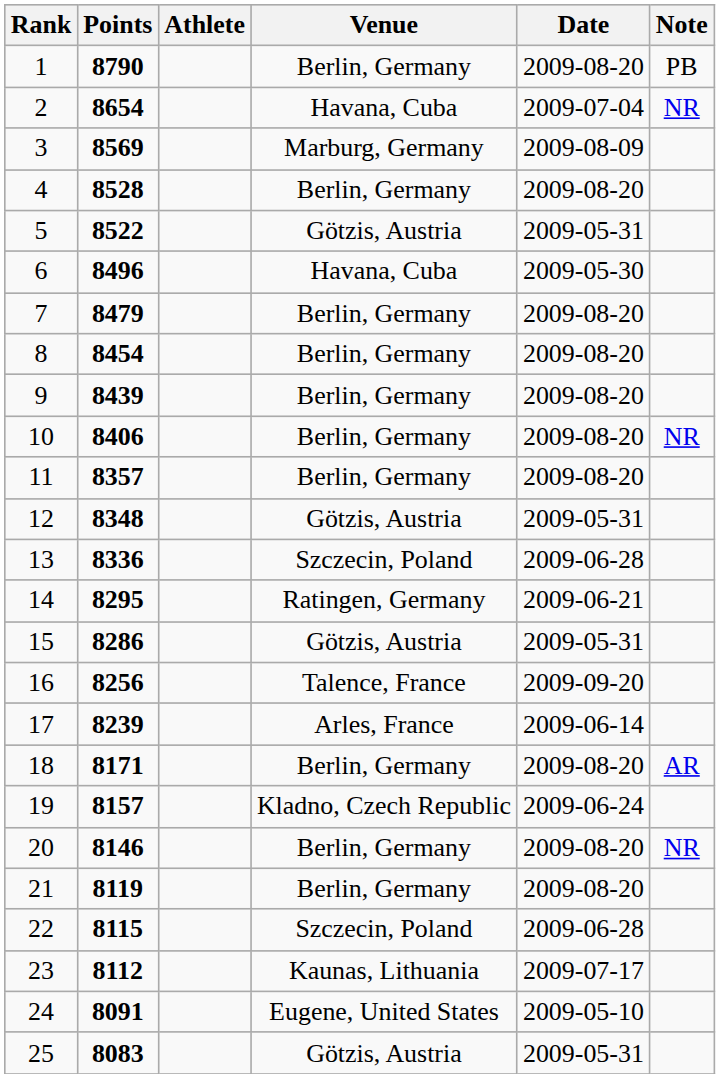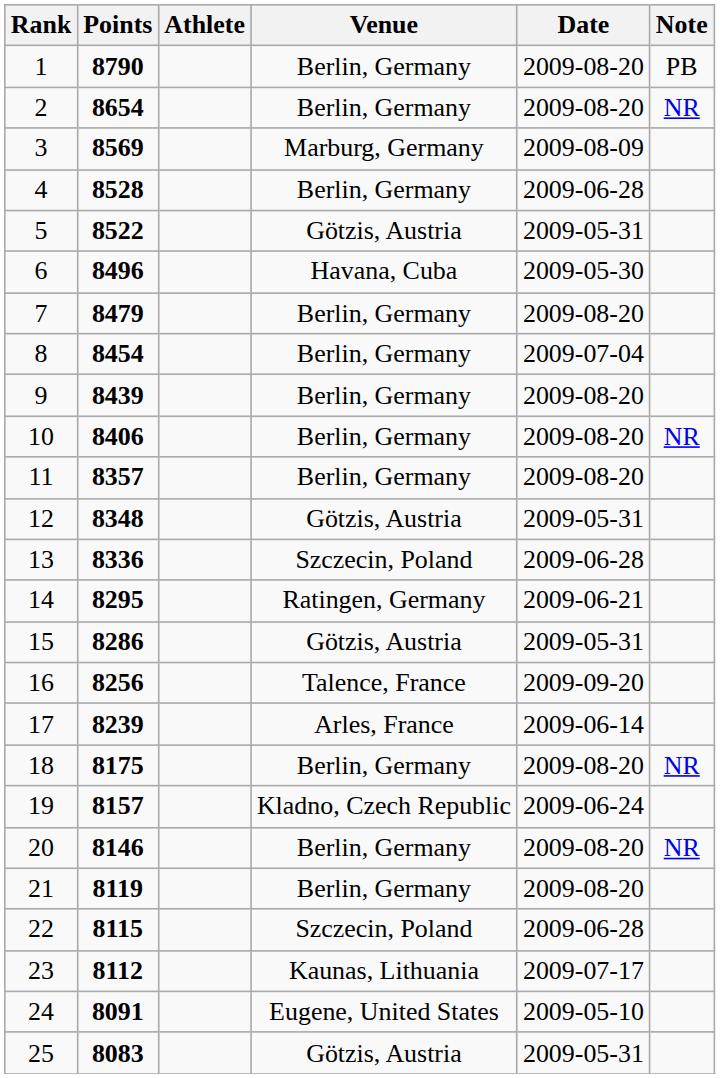(384, 107) Havana, Cuba -> (384, 107) Berlin, Germany
(583, 107) 2009-07-04 -> (583, 107) 2009-08-20
(583, 189) 2009-08-20 -> (583, 189) 2009-06-28
(583, 353) 2009-08-20 -> (583, 353) 2009-07-04
(118, 764) 8171 -> (118, 764) 8175
(682, 764) AR -> (682, 764) NR
